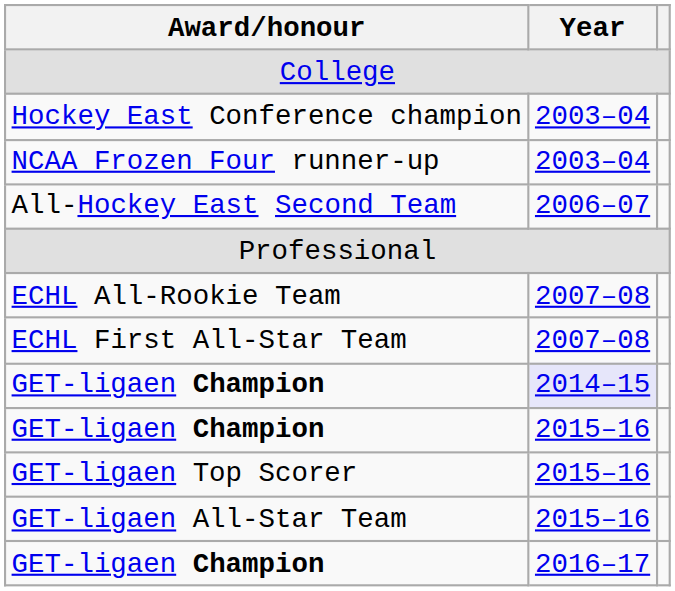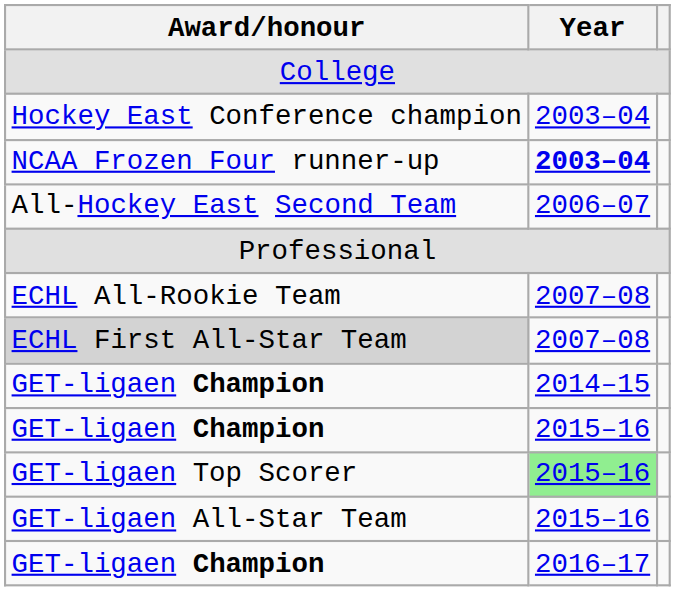(593, 162) normal -> (593, 162) bold
(209, 340) no background -> (209, 340) lightgrey background
(593, 385) lavender background -> (593, 385) no background
(593, 474) no background -> (593, 474) lightgreen background
